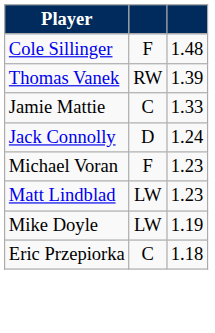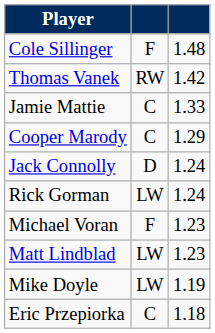(187, 78) 1.39 -> (189, 78) 1.42
+ row: (68, 136)
+ row: (59, 195)
